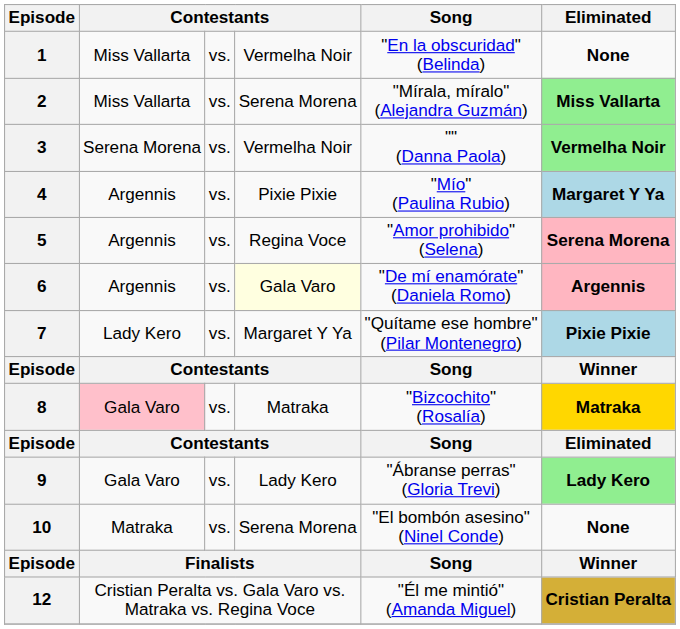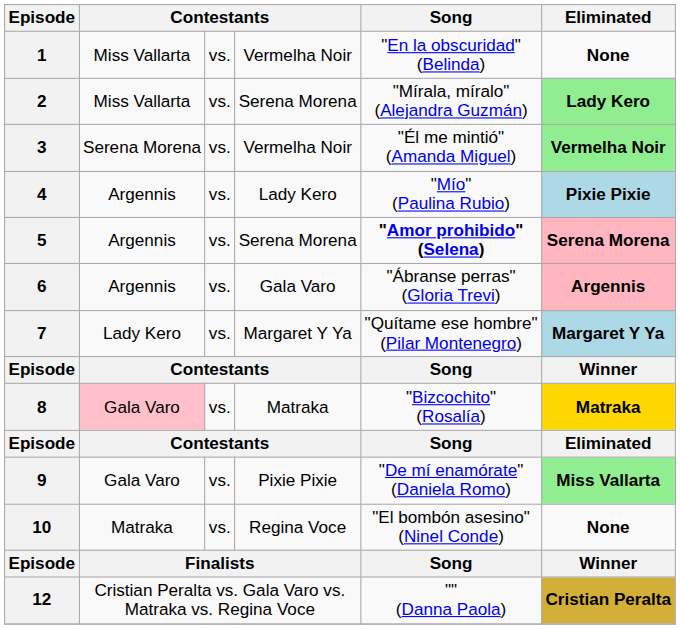(608, 101) Miss Vallarta -> (608, 101) Lady Kero
(451, 147) "" (Danna Paola) -> (451, 147) "Él me mintió" (Amanda Miguel)
(298, 194) Pixie Pixie -> (298, 194) Lady Kero
(608, 194) Margaret Y Ya -> (608, 194) Pixie Pixie
(298, 240) Regina Voce -> (298, 240) Serena Morena
(451, 240) normal -> (451, 240) bold
(298, 286) lightyellow background -> (298, 286) no background
(451, 286) "De mí enamórate" (Daniela Romo) -> (451, 286) "Ábranse perras" (Gloria Trevi)
(608, 333) Pixie Pixie -> (608, 333) Margaret Y Ya
(298, 480) Lady Kero -> (298, 480) Pixie Pixie
(451, 480) "Ábranse perras" (Gloria Trevi) -> (451, 480) "De mí enamórate" (Daniela Romo)
(608, 480) Lady Kero -> (608, 480) Miss Vallarta
(298, 526) Serena Morena -> (298, 526) Regina Voce
(451, 600) "Él me mintió" (Amanda Miguel) -> (451, 600) "" (Danna Paola)
